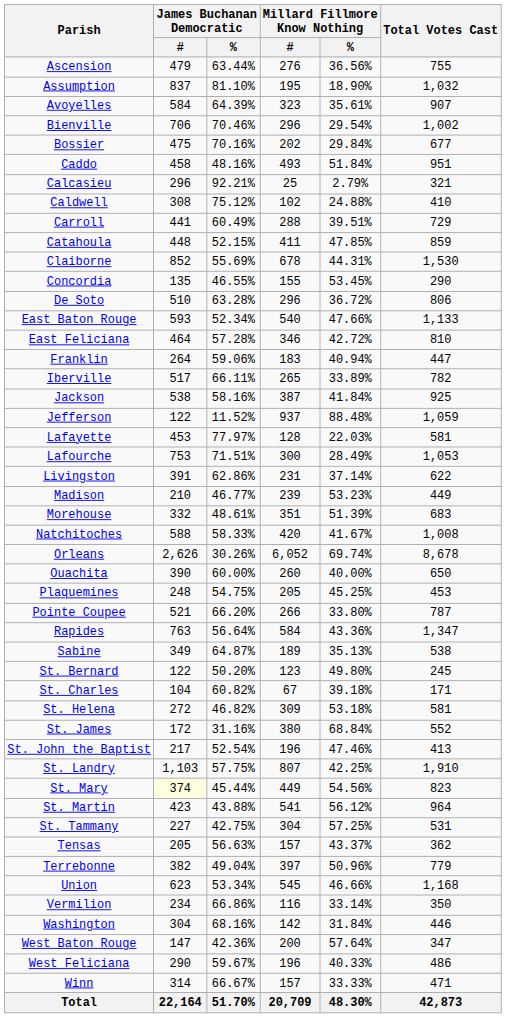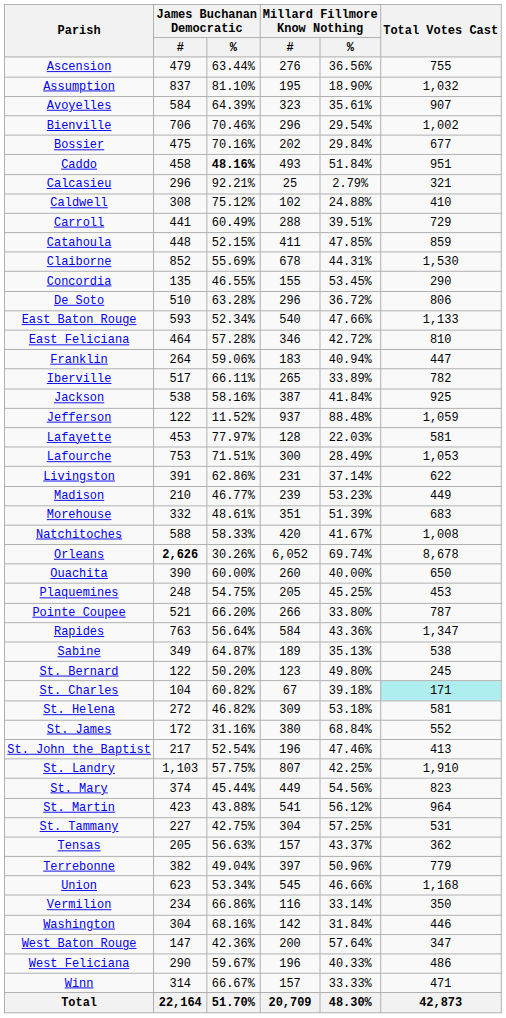(233, 164) normal -> (233, 164) bold
(180, 554) normal -> (180, 554) bold
(441, 691) no background -> (441, 691) paleturquoise background
(180, 788) lightyellow background -> (180, 788) no background
